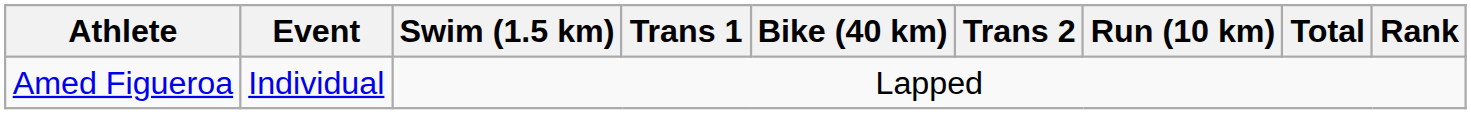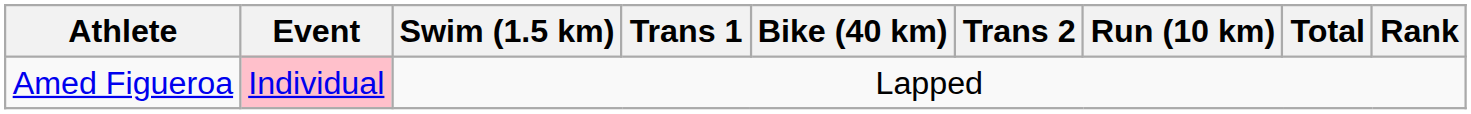(316, 82) no background -> (316, 82) pink background
